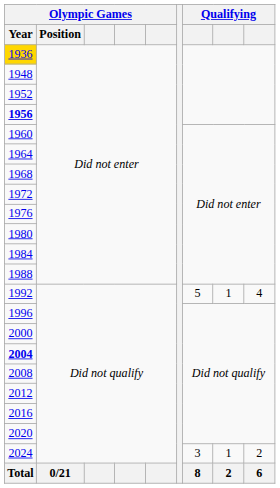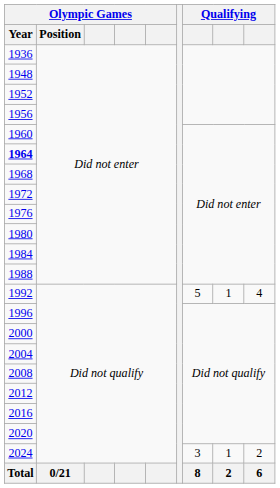(20, 54) gold background -> (20, 54) no background
(20, 114) bold -> (20, 114) normal
(20, 154) normal -> (20, 154) bold
(20, 354) bold -> (20, 354) normal
